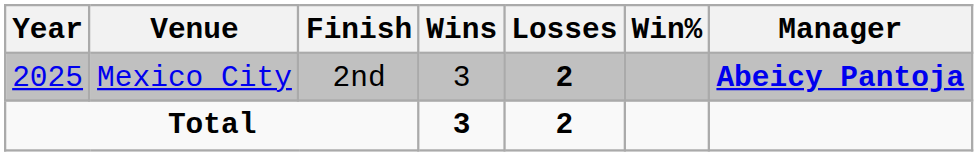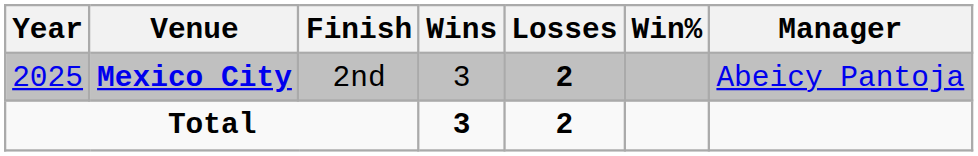(194, 77) normal -> (194, 77) bold
(840, 77) bold -> (840, 77) normal
